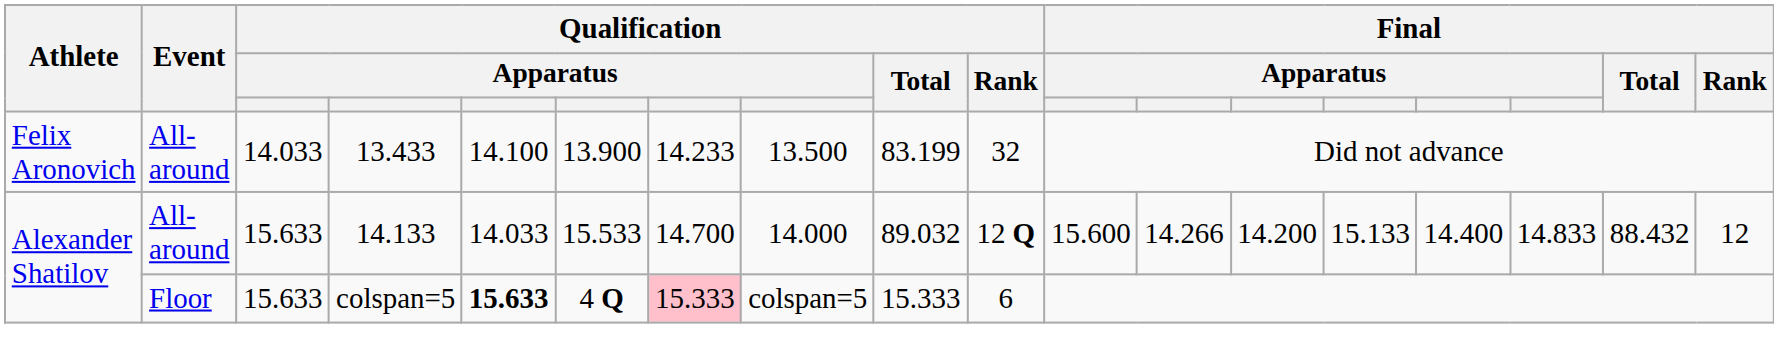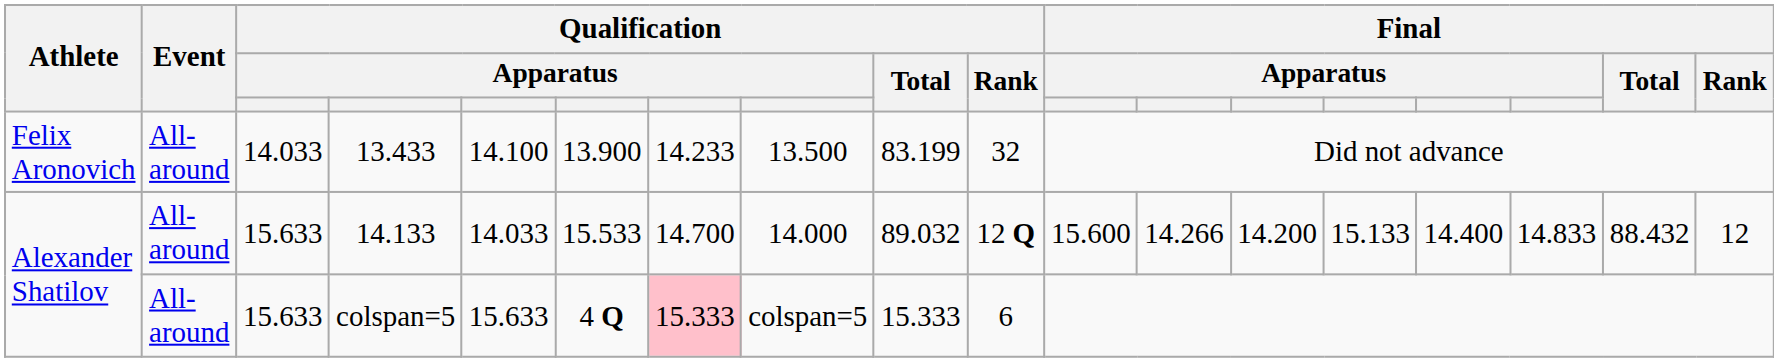(180, 298) Floor -> (189, 315) All-around
(509, 298) bold -> (509, 315) normal
